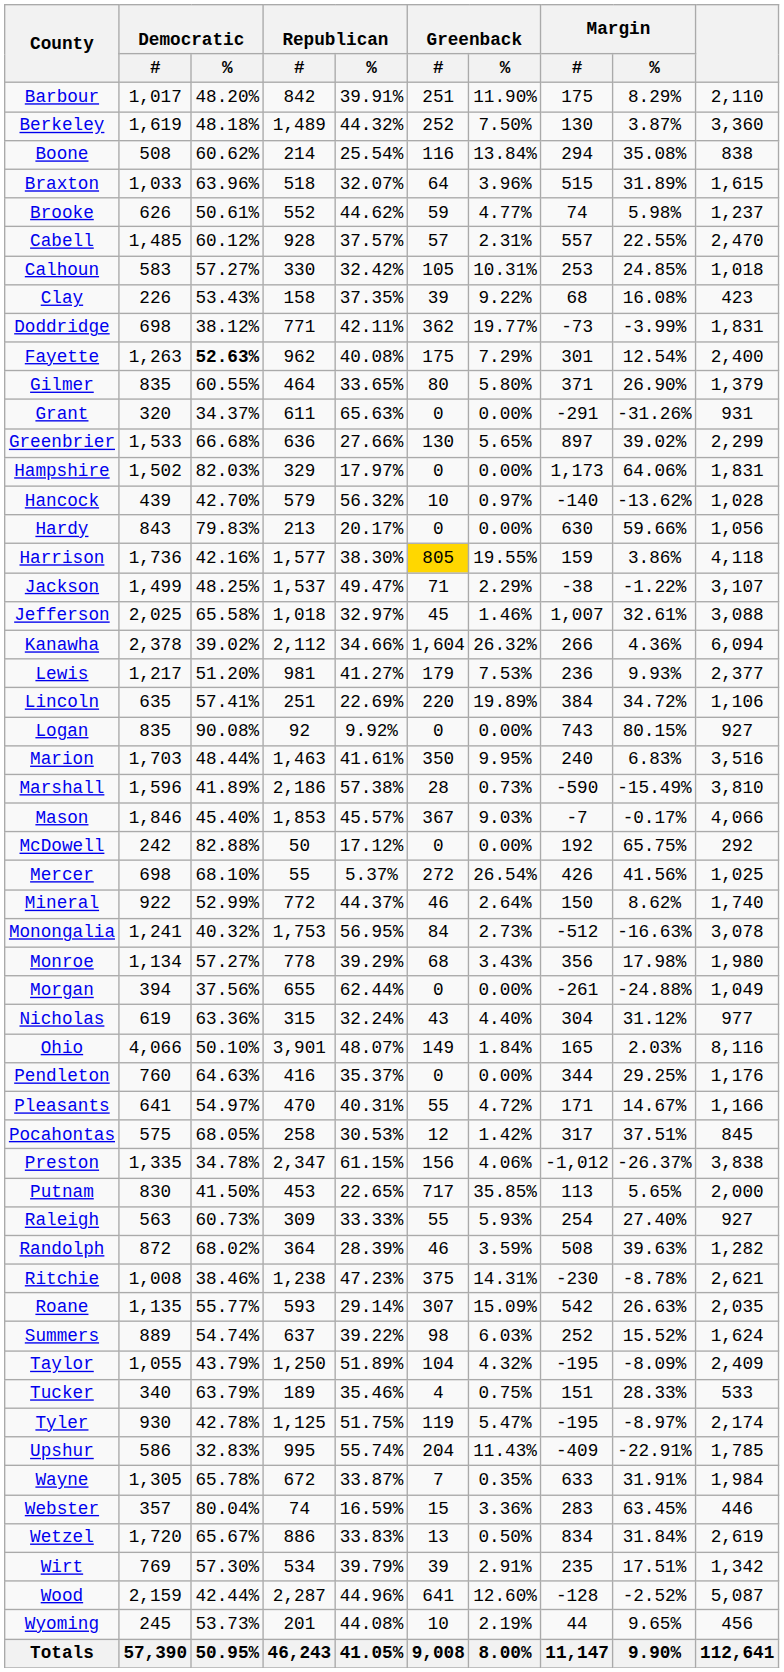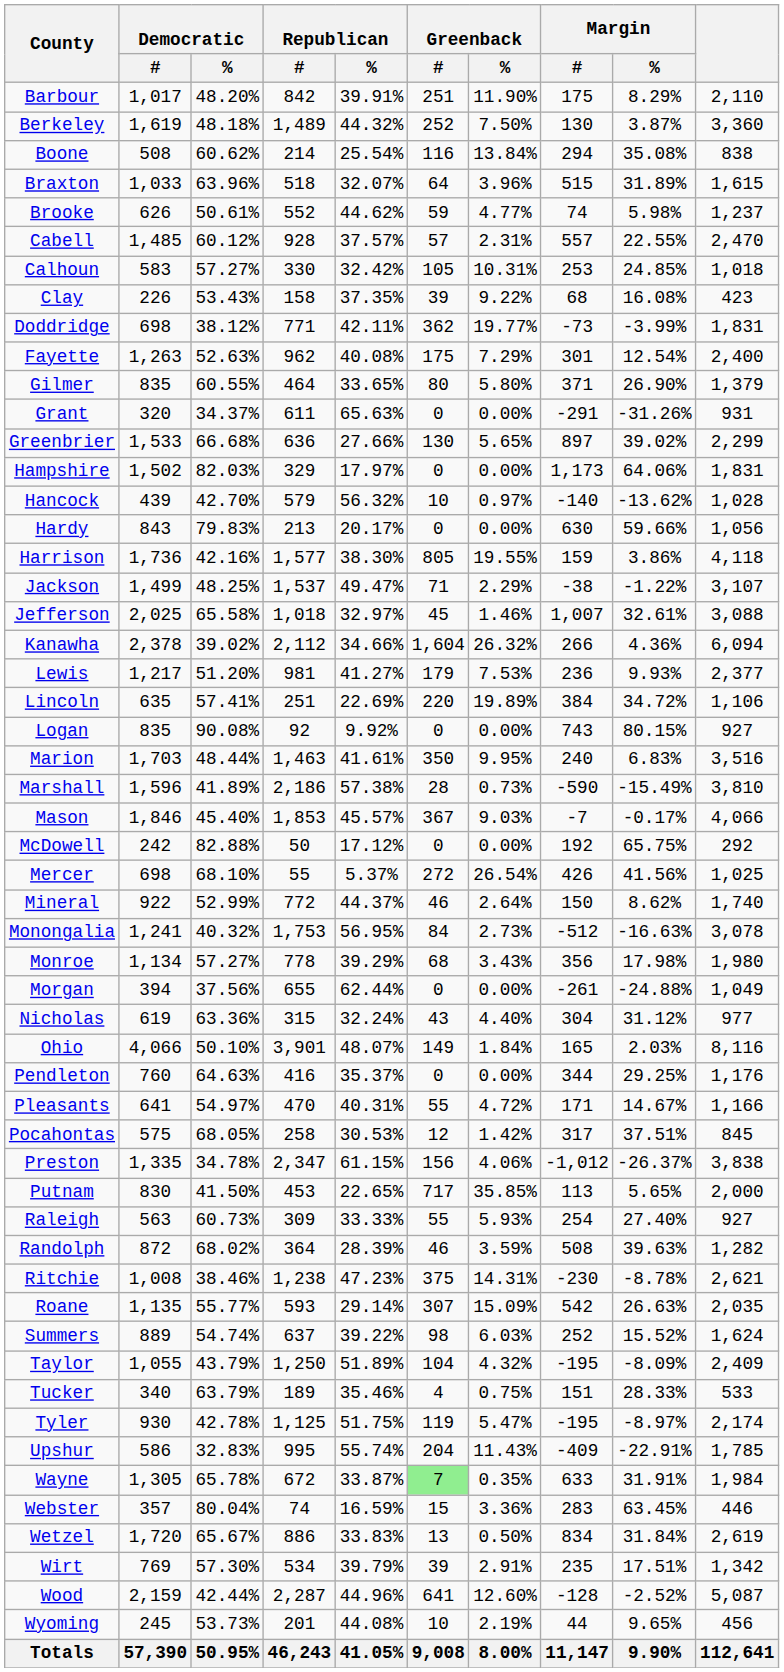(227, 356) bold -> (227, 356) normal
(438, 558) gold background -> (438, 558) no background
(438, 1480) no background -> (438, 1480) lightgreen background
